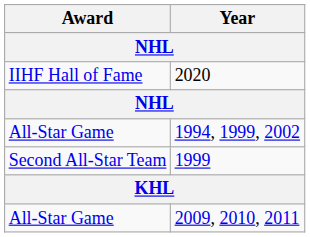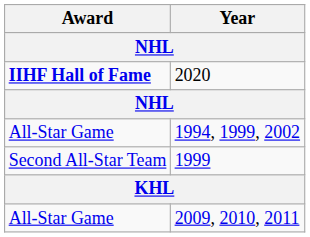(76, 75) normal -> (80, 75) bold
